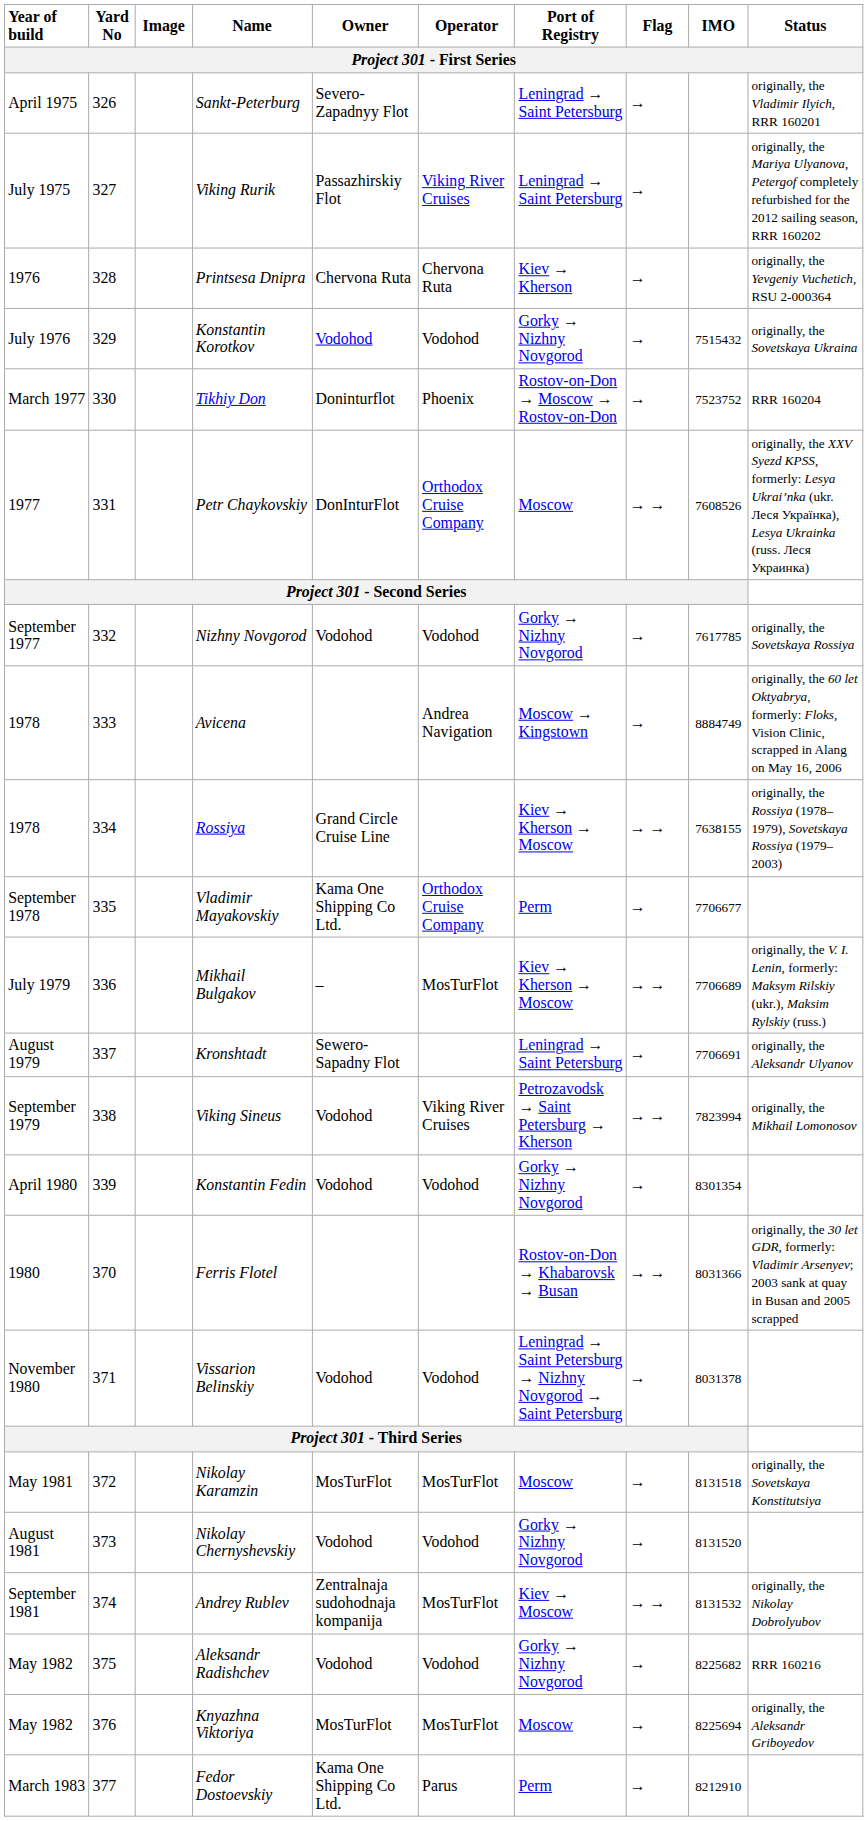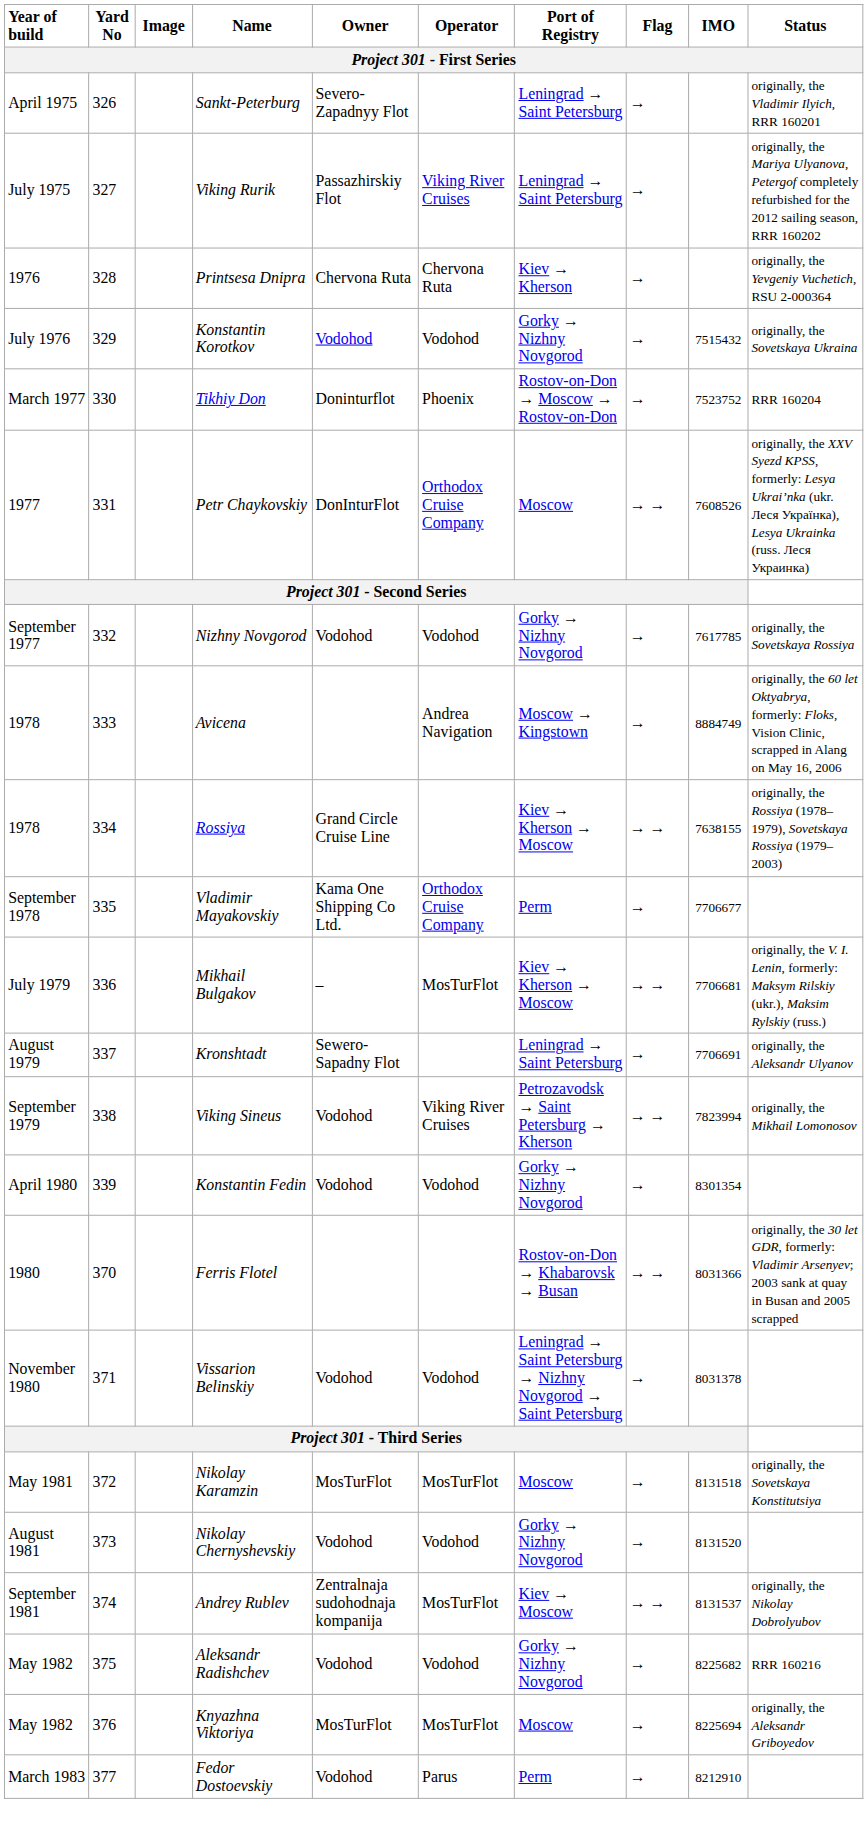(718, 986) 7706689 -> (718, 986) 7706681
(718, 1604) 8131532 -> (718, 1604) 8131537
(355, 1785) Kama One Shipping Co Ltd. -> (344, 1776) Vodohod
